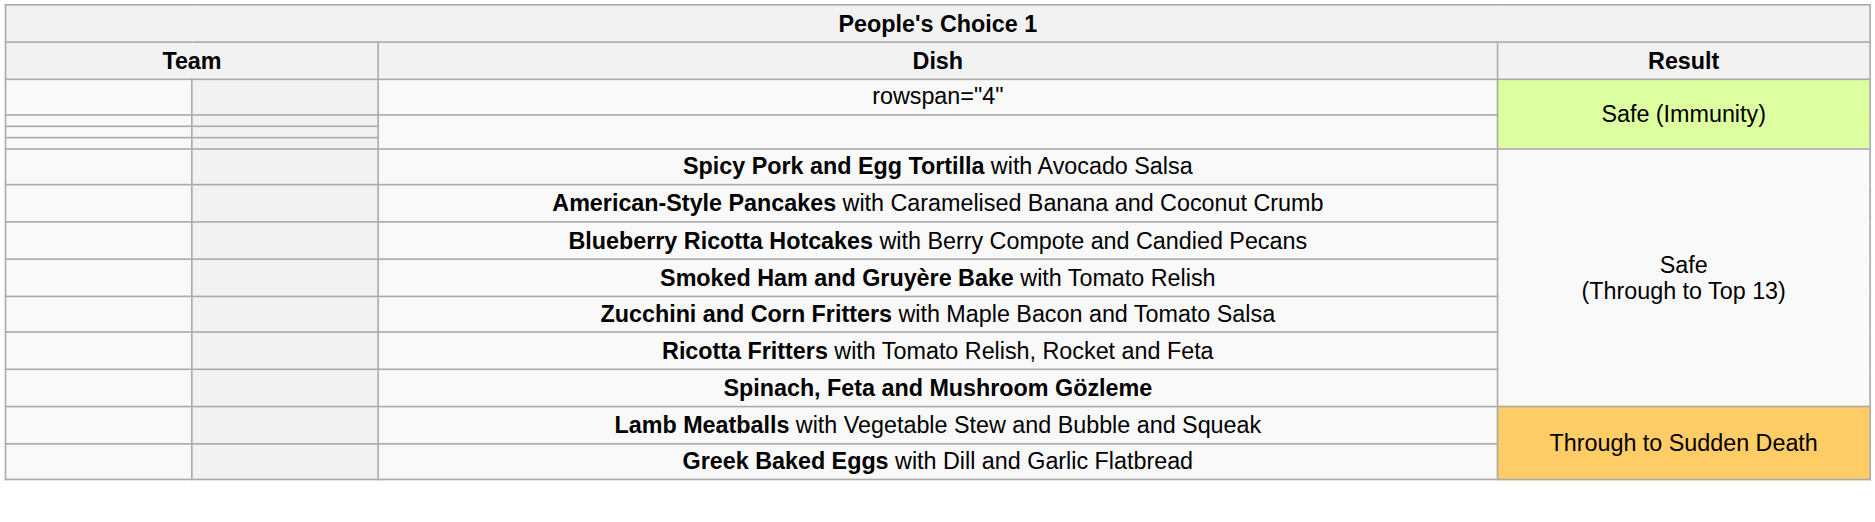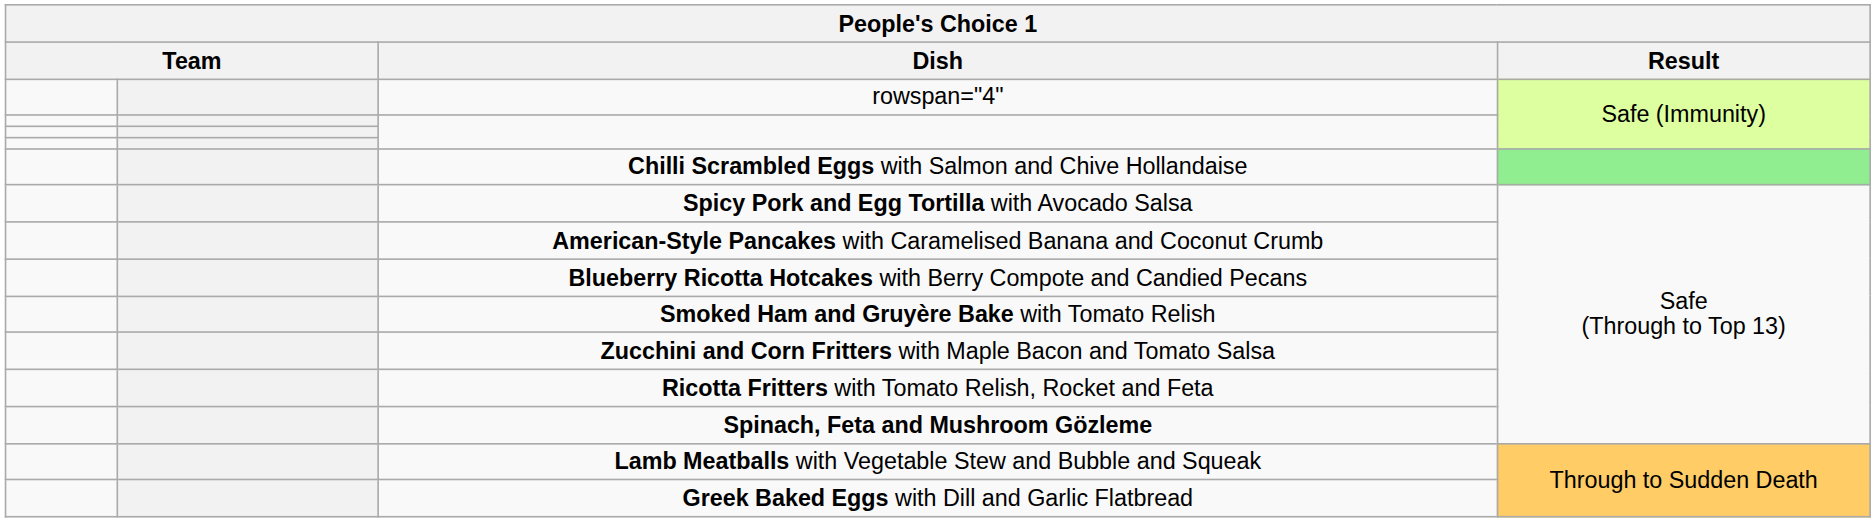+ row: (938, 167)
